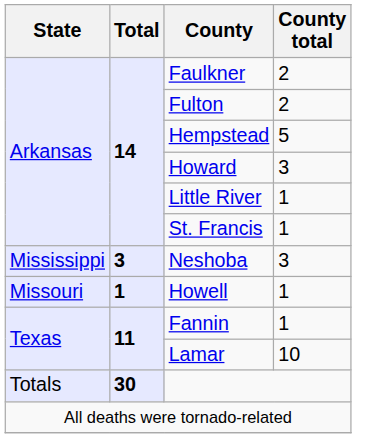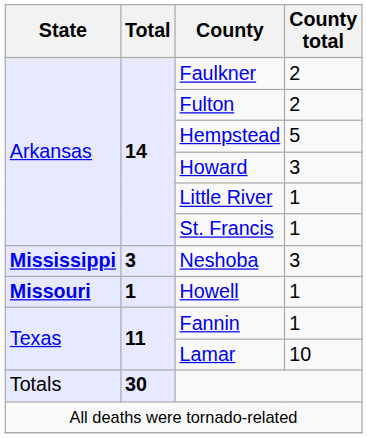(57, 260) normal -> (63, 260) bold
(46, 291) normal -> (50, 291) bold
